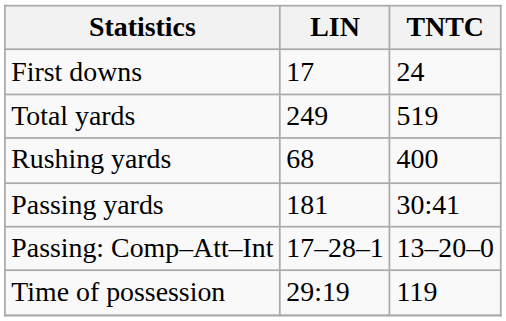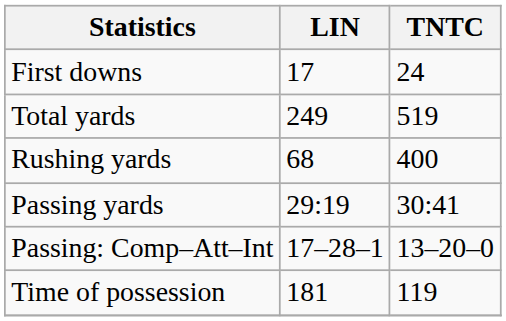(307, 204) 181 -> (318, 204) 29:19
(318, 292) 29:19 -> (307, 292) 181
